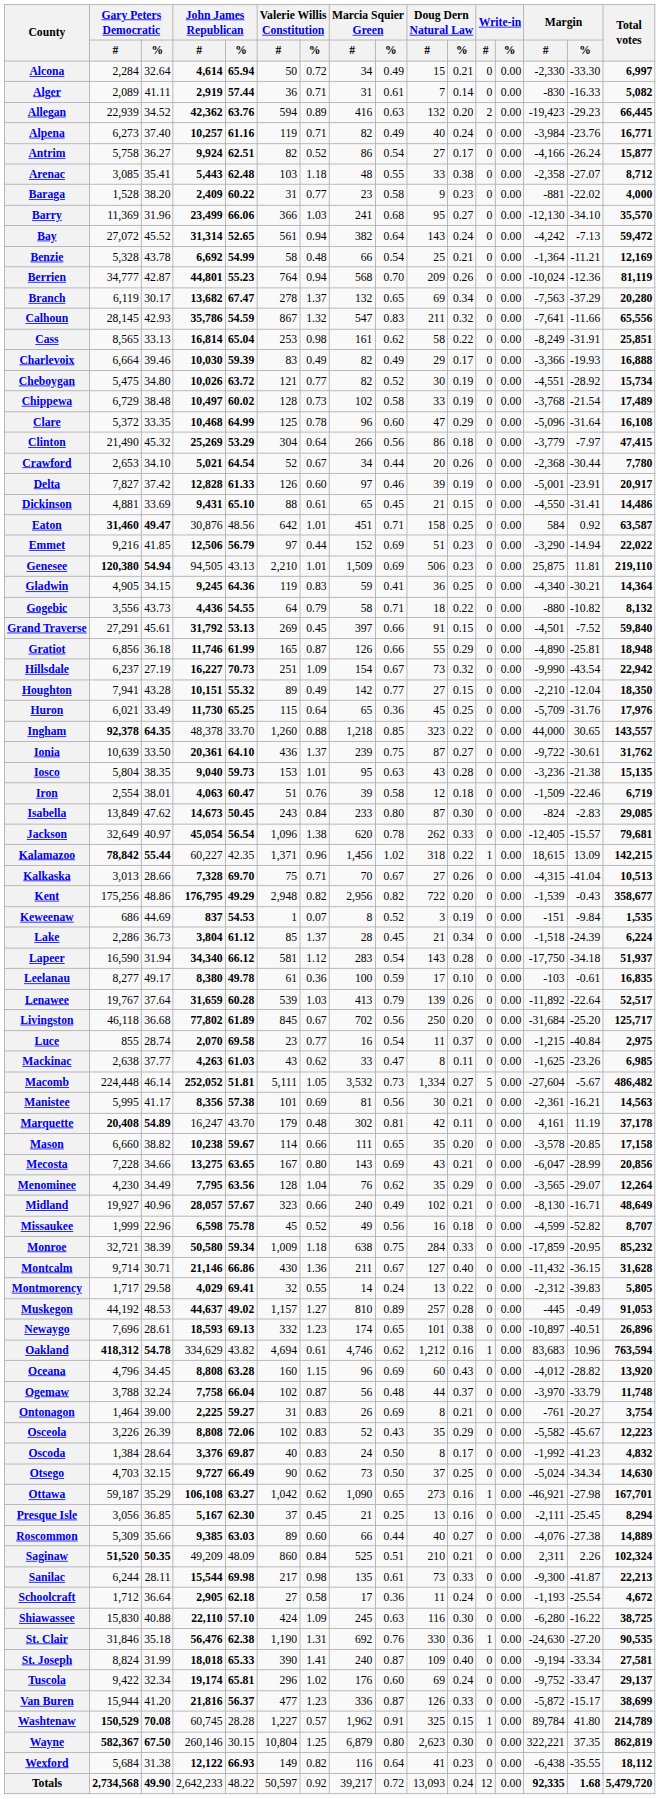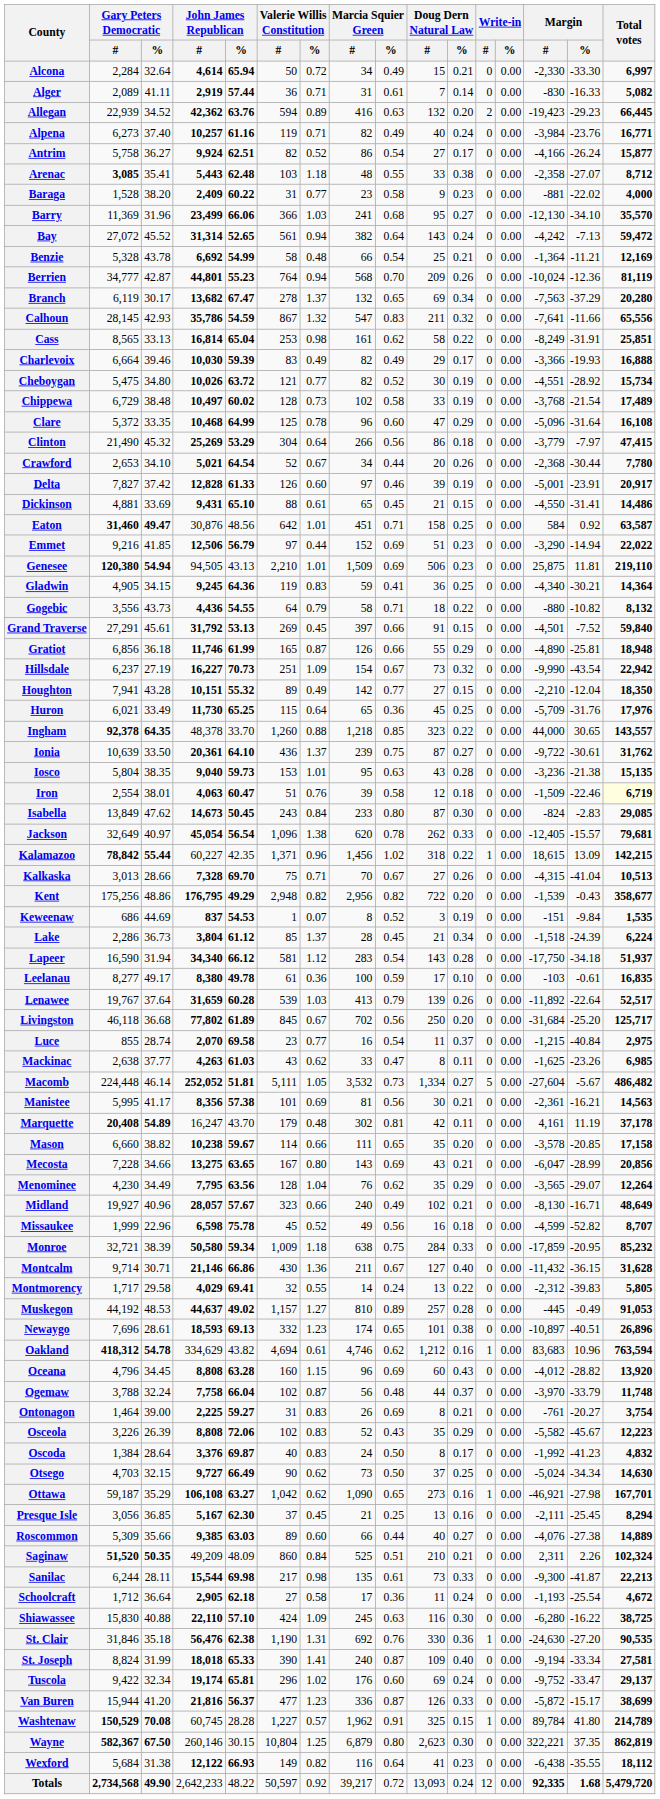(126, 174) normal -> (126, 174) bold
(639, 793) no background -> (639, 793) lightyellow background
